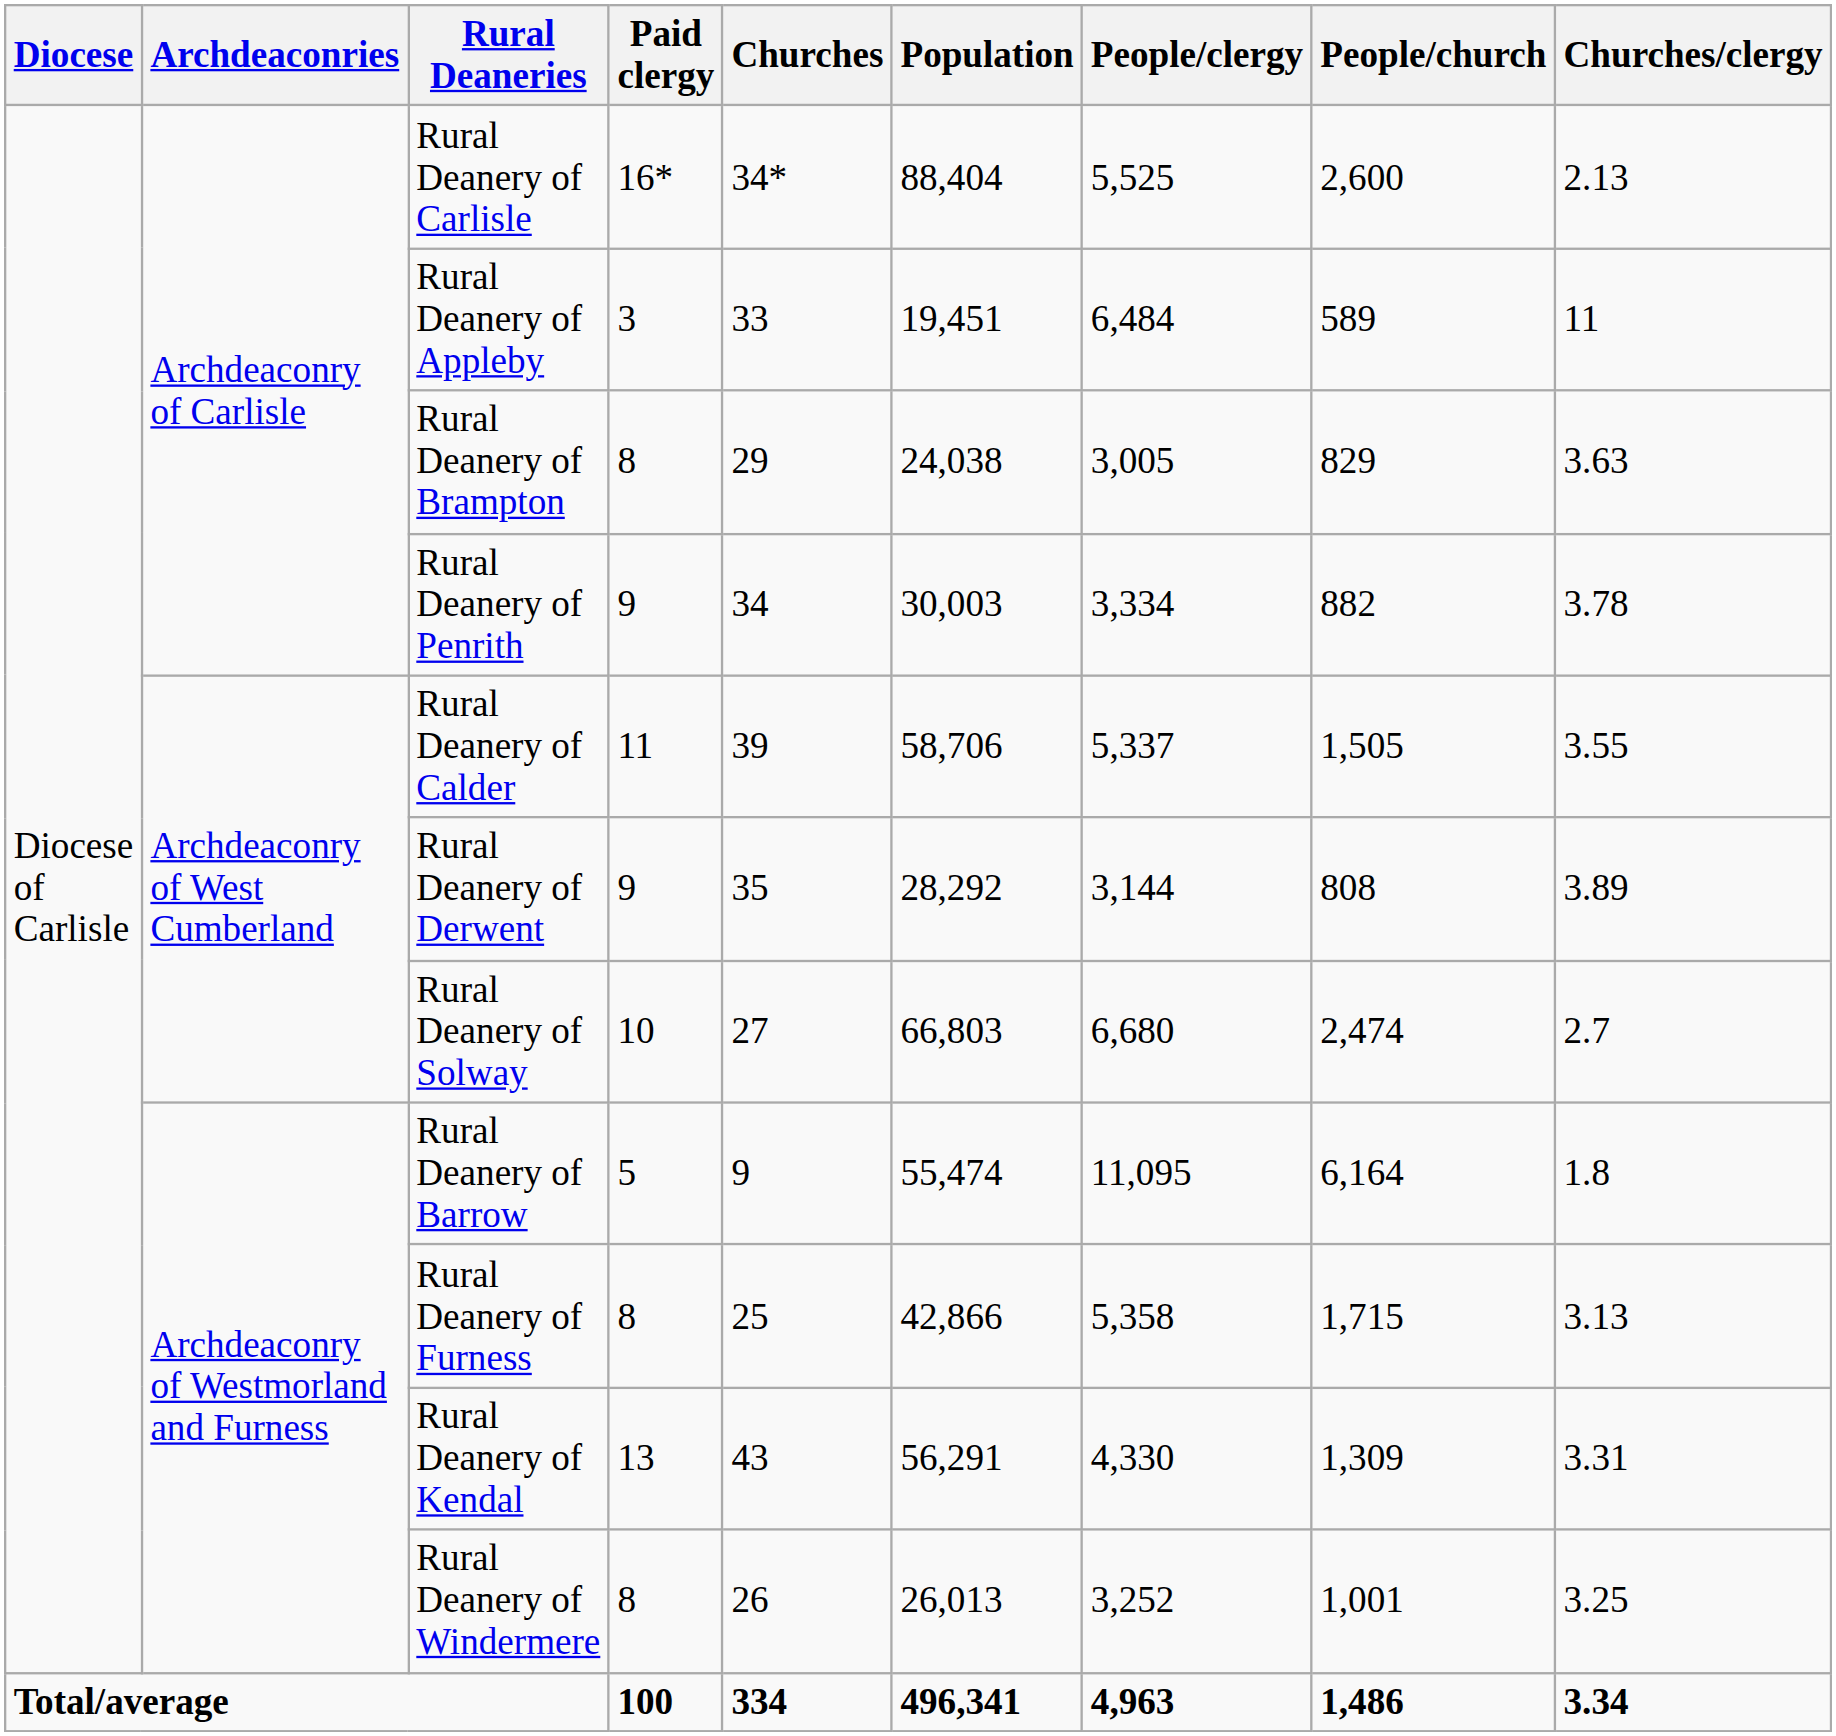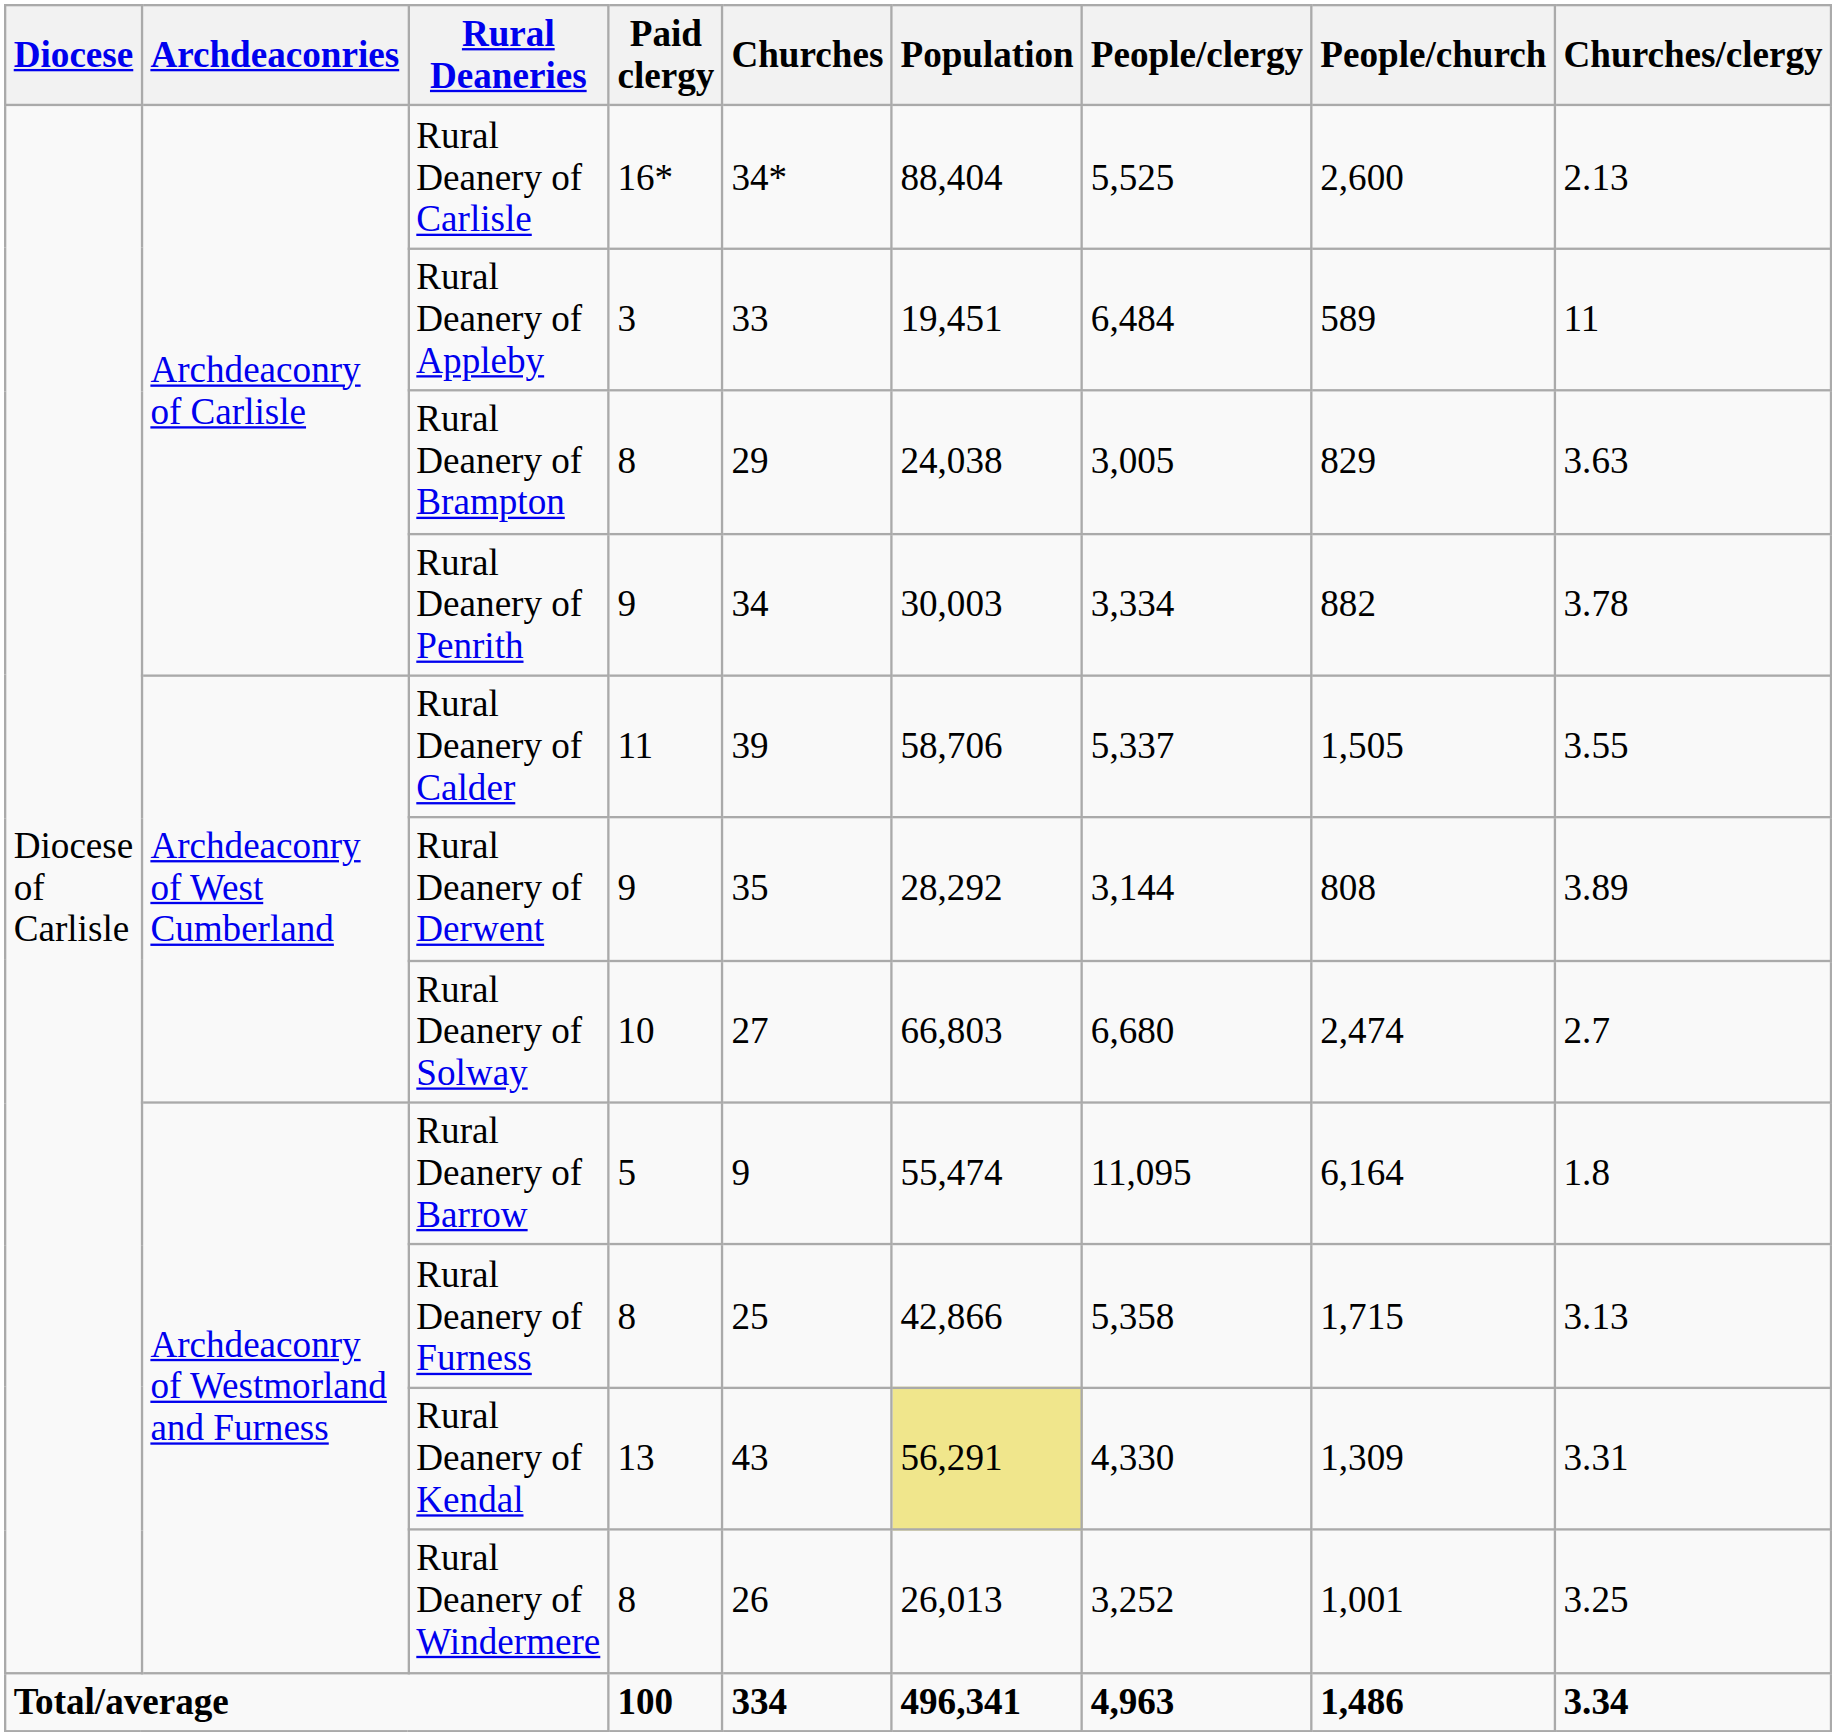(952, 1457) no background -> (952, 1457) khaki background
